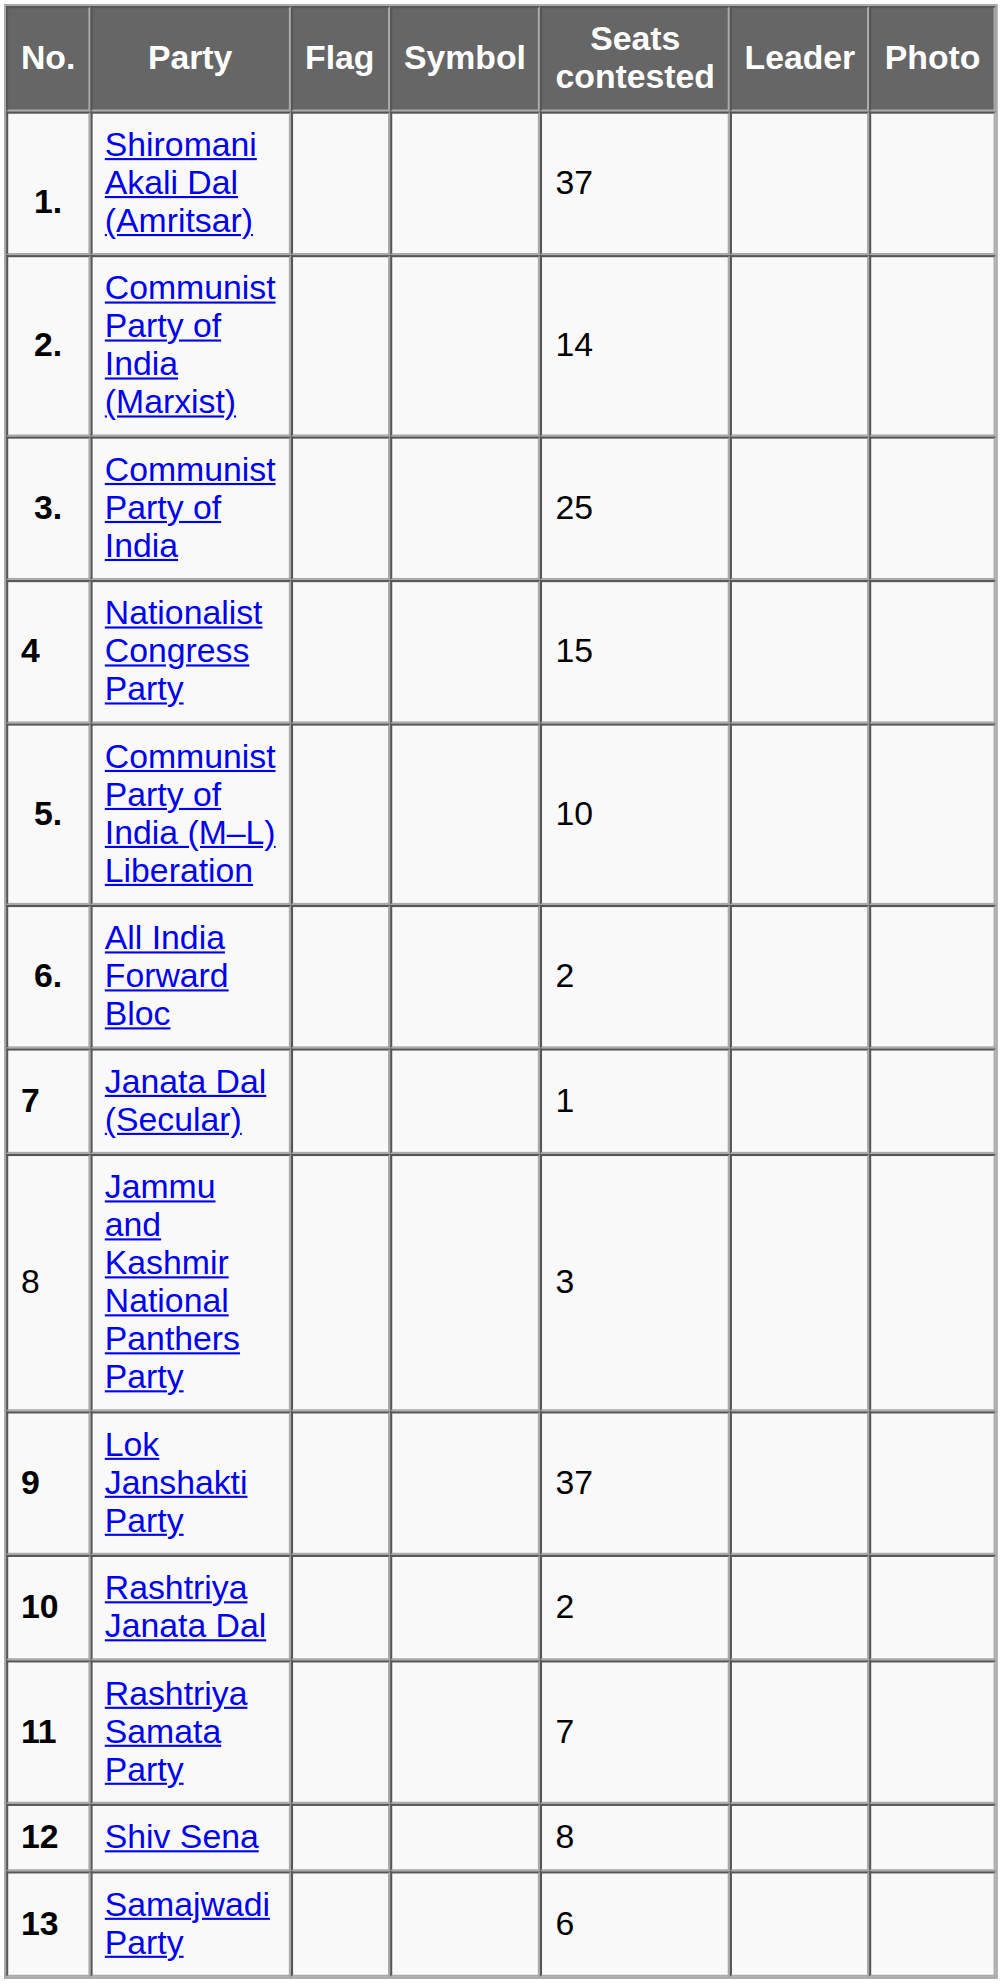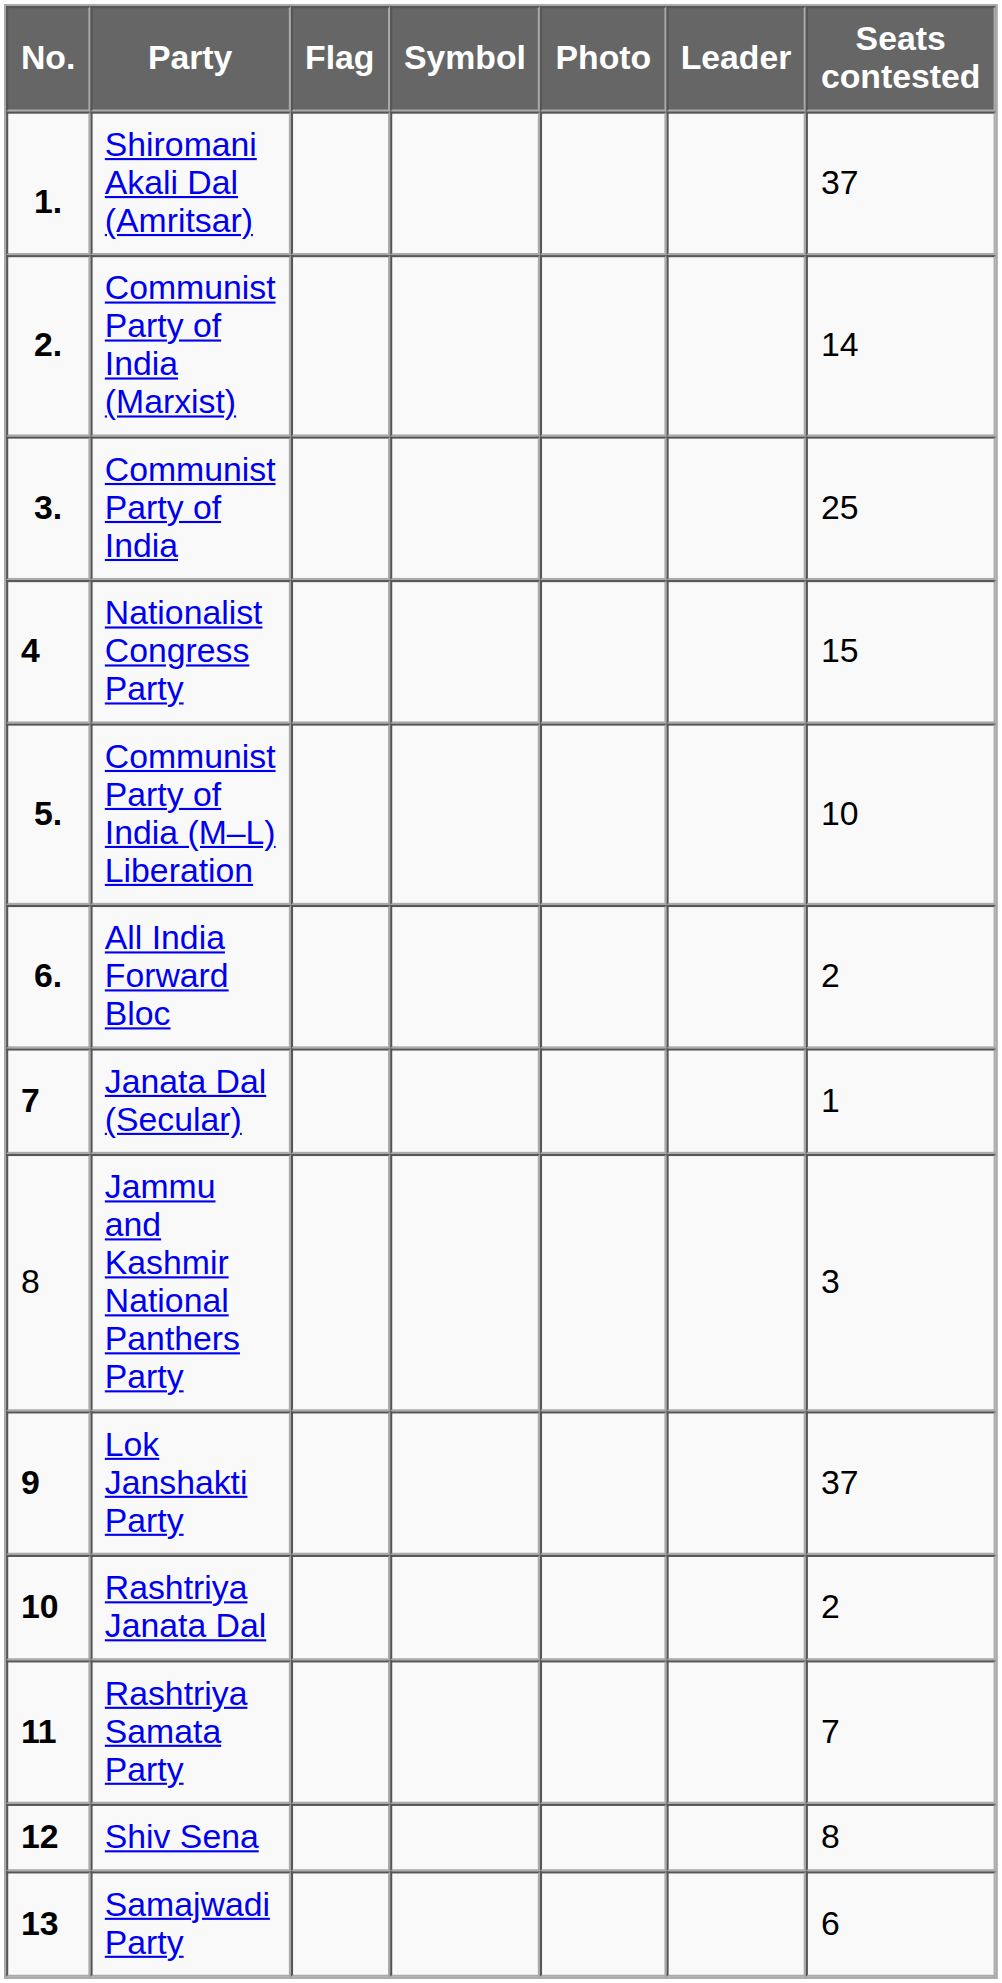columns swapped: (933, 58) <-> (635, 58)
